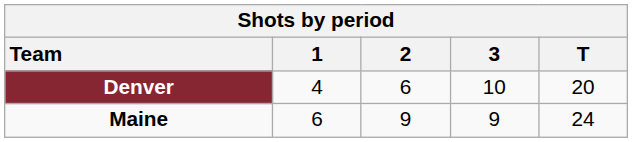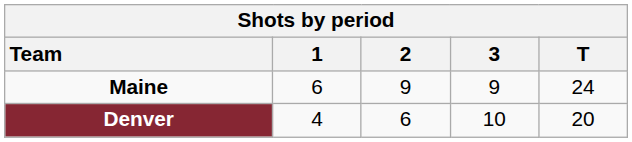rows swapped: (139, 86) <-> (139, 119)
